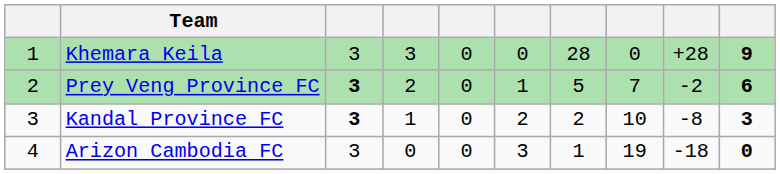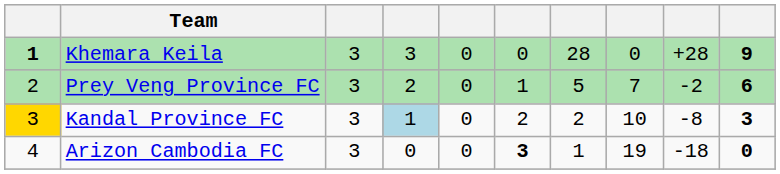(33, 54) normal -> (33, 54) bold
(354, 87) bold -> (354, 87) normal
(33, 120) no background -> (33, 120) gold background
(354, 120) bold -> (354, 120) normal
(410, 120) no background -> (410, 120) lightblue background
(523, 153) normal -> (523, 153) bold
